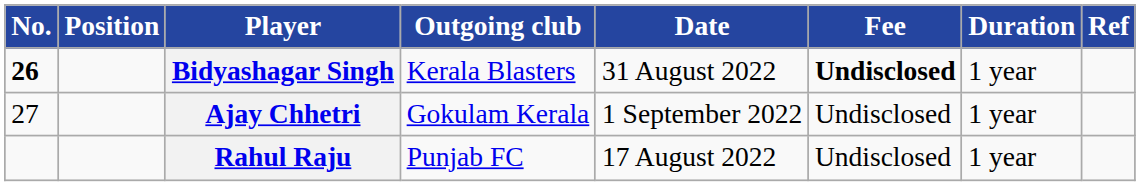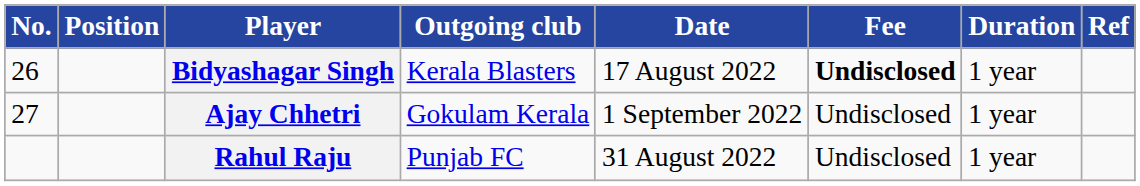(25, 69) bold -> (25, 69) normal
(689, 69) 31 August 2022 -> (689, 69) 17 August 2022
(689, 157) 17 August 2022 -> (689, 157) 31 August 2022
